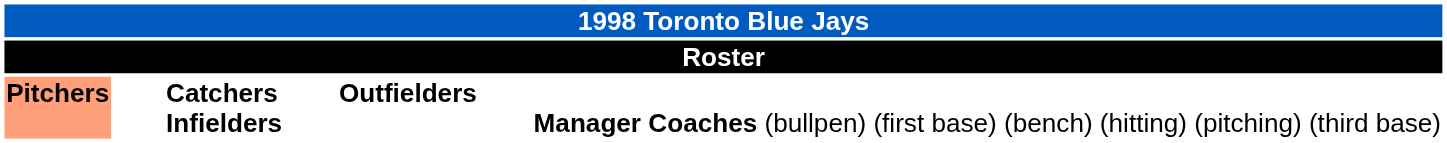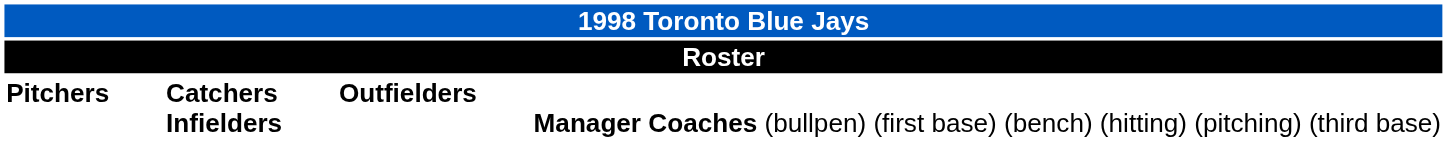(58, 93) lightsalmon background -> (58, 93) no background
